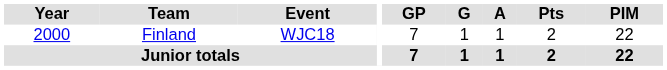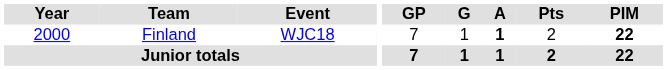(500, 34) normal -> (500, 34) bold
(624, 34) normal -> (624, 34) bold
